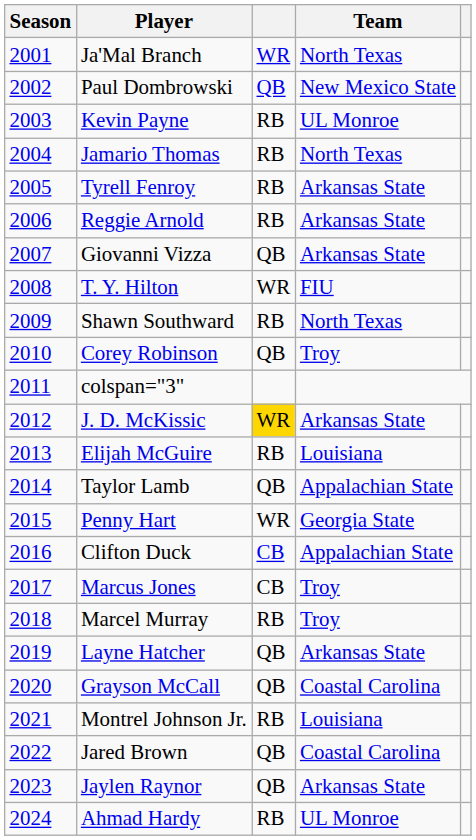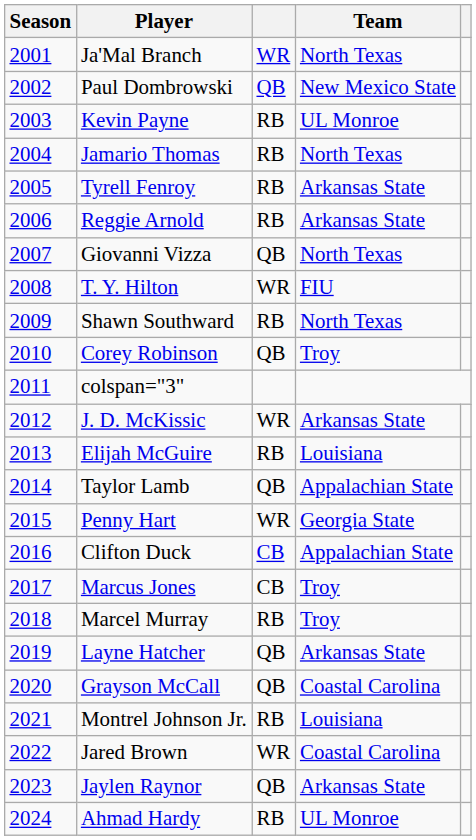(362, 253) Arkansas State -> (351, 253) North Texas
(273, 420) gold background -> (273, 420) no background
(271, 752) QB -> (273, 752) WR
